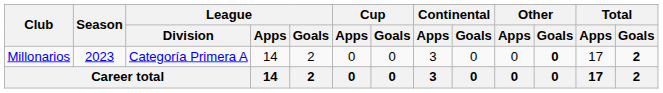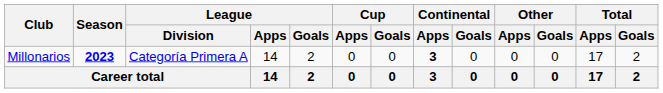(100, 56) normal -> (100, 56) bold
(433, 56) normal -> (433, 56) bold
(555, 56) bold -> (555, 56) normal
(636, 56) bold -> (636, 56) normal
